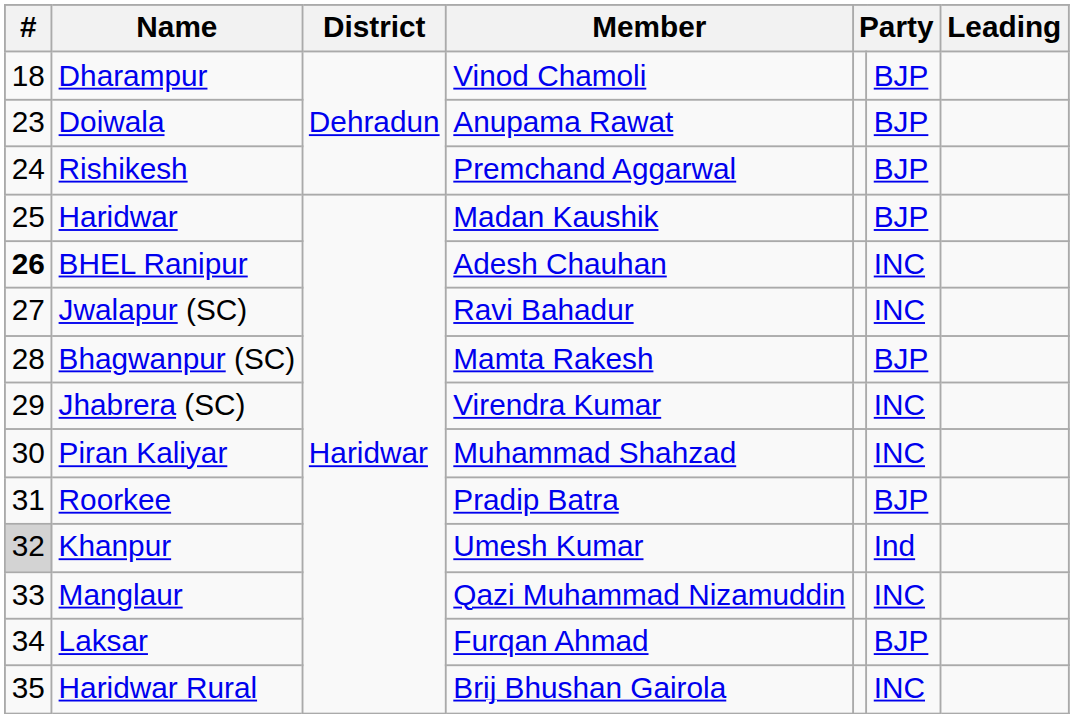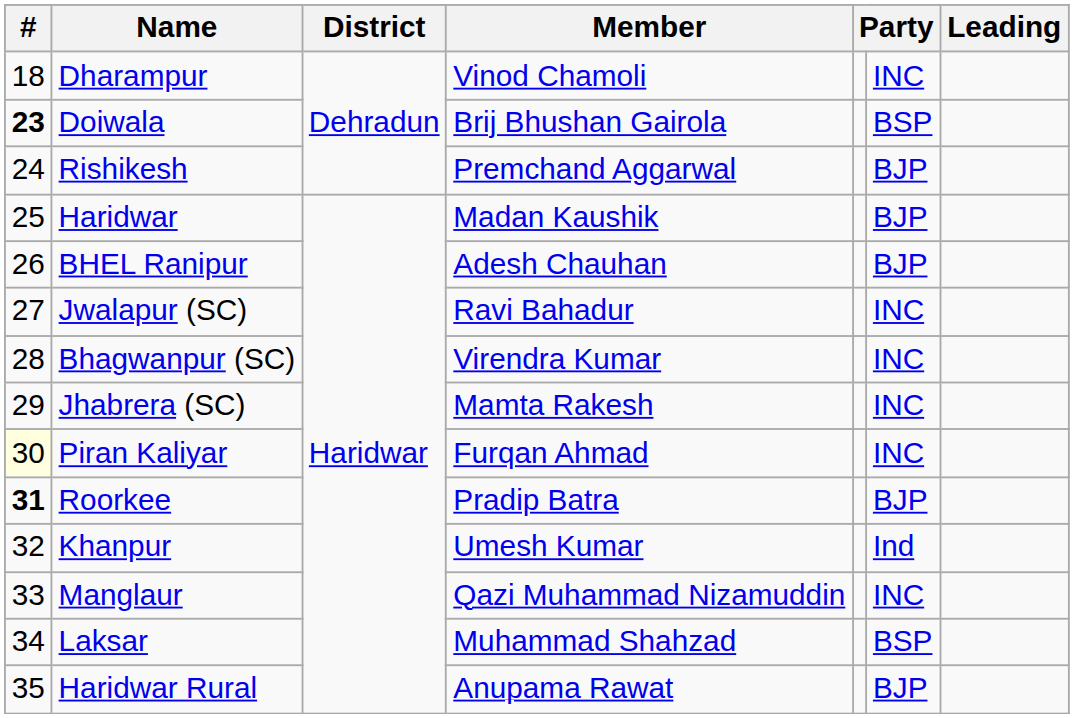(901, 75) BJP -> (899, 75) INC
(28, 122) normal -> (28, 122) bold
(563, 122) Anupama Rawat -> (590, 122) Brij Bhushan Gairola
(901, 122) BJP -> (903, 122) BSP
(28, 264) bold -> (28, 264) normal
(899, 264) INC -> (900, 264) BJP
(553, 358) Mamta Rakesh -> (557, 358) Virendra Kumar
(901, 358) BJP -> (899, 358) INC
(557, 405) Virendra Kumar -> (553, 405) Mamta Rakesh
(28, 452) no background -> (28, 452) lightyellow background
(595, 452) Muhammad Shahzad -> (551, 452) Furqan Ahmad
(28, 500) normal -> (28, 500) bold
(28, 547) lightgrey background -> (28, 547) no background
(551, 641) Furqan Ahmad -> (595, 641) Muhammad Shahzad
(901, 641) BJP -> (903, 641) BSP
(590, 688) Brij Bhushan Gairola -> (563, 688) Anupama Rawat
(899, 688) INC -> (900, 688) BJP
